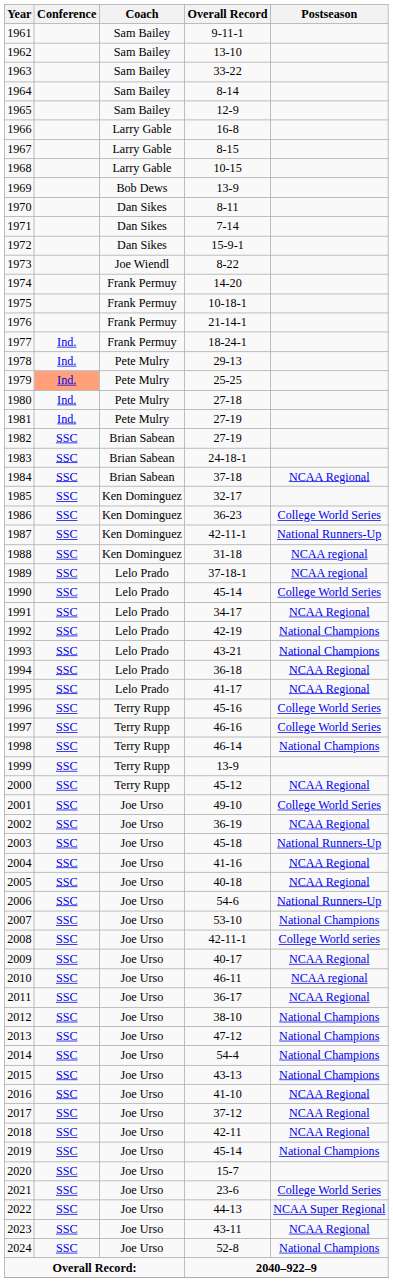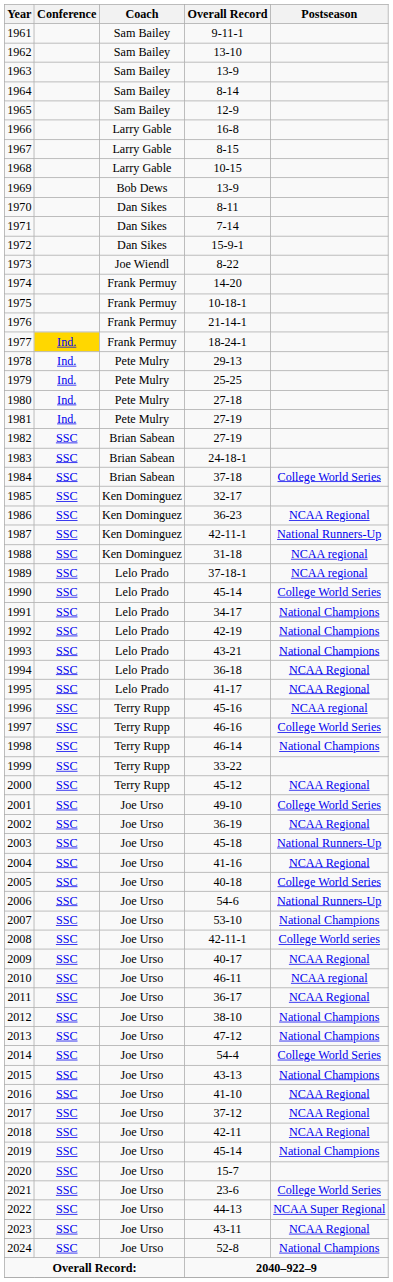(228, 71) 33-22 -> (228, 71) 13-9
(67, 341) no background -> (67, 341) gold background
(67, 380) lightsalmon background -> (67, 380) no background
(329, 476) NCAA Regional -> (329, 476) College World Series
(329, 515) College World Series -> (329, 515) NCAA Regional
(329, 611) NCAA Regional -> (329, 611) National Champions
(329, 708) College World Series -> (329, 708) NCAA regional
(228, 766) 13-9 -> (228, 766) 33-22
(329, 881) NCAA Regional -> (329, 881) College World Series
(329, 1055) National Champions -> (329, 1055) College World Series
